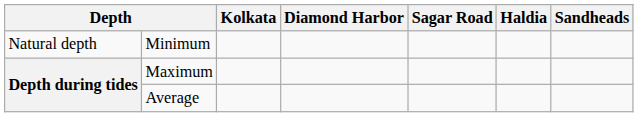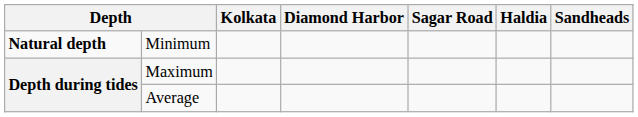(53, 44) normal -> (57, 44) bold
